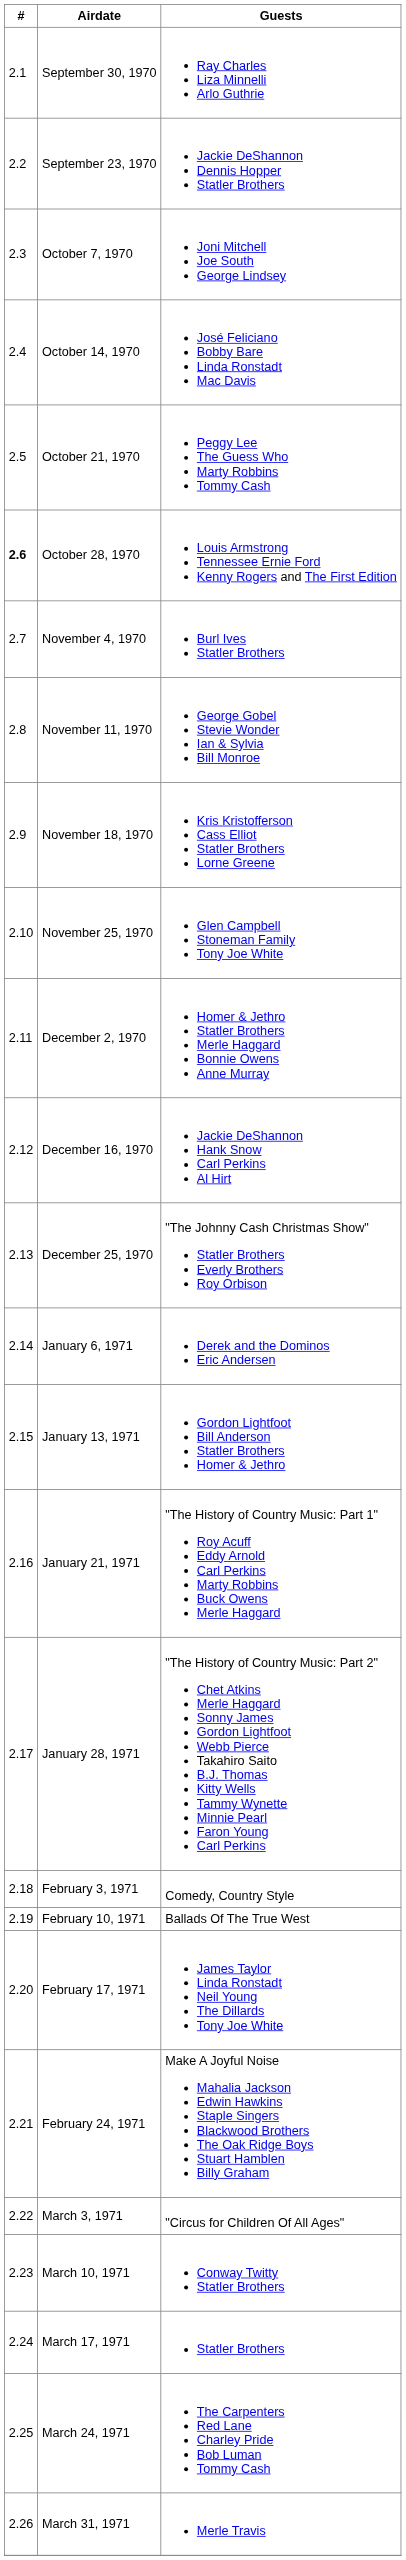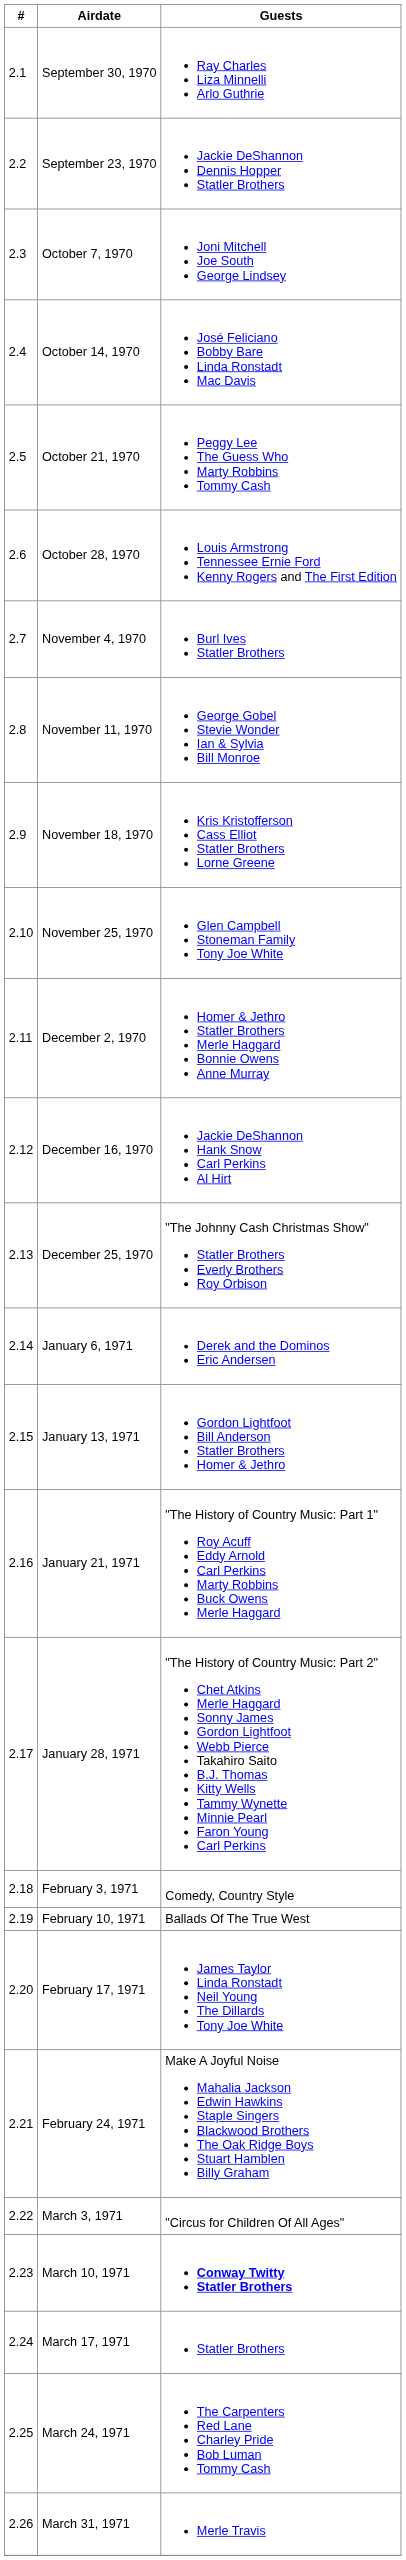(18, 555) bold -> (18, 555) normal
(281, 2280) normal -> (281, 2280) bold
